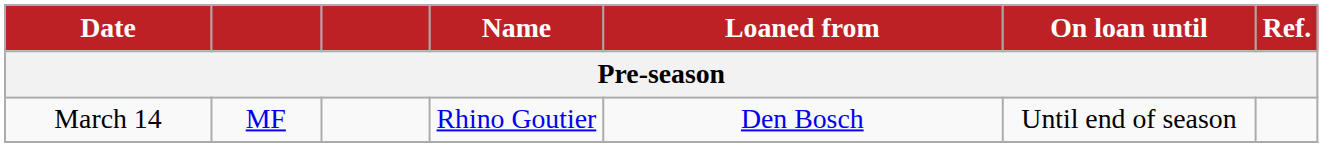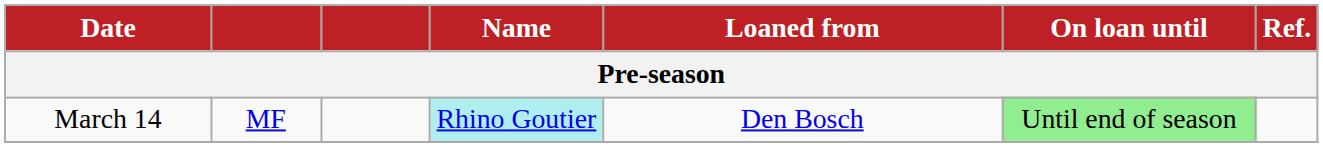(516, 119) no background -> (516, 119) paleturquoise background
(1129, 119) no background -> (1129, 119) lightgreen background
